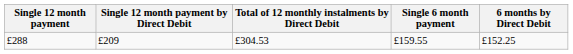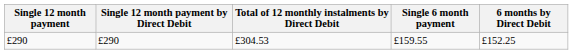(17, 40) £288 -> (17, 40) £290
(109, 40) £209 -> (109, 40) £290
